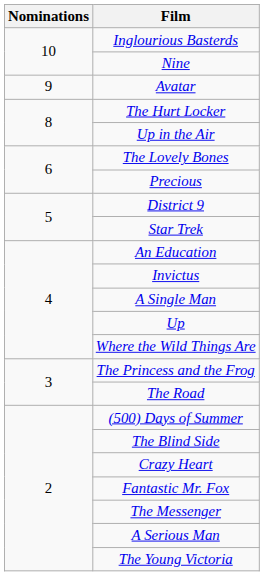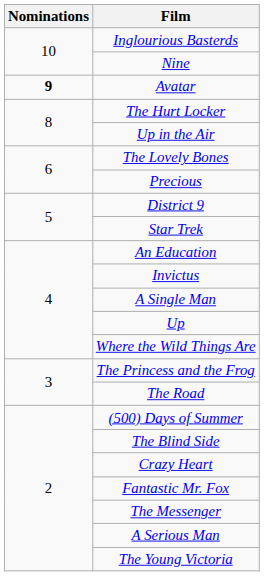(48, 87) normal -> (48, 87) bold
